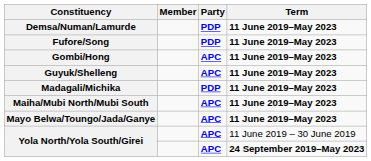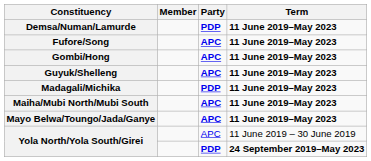(211, 42) PDP -> (211, 42) APC
(211, 133) bold -> (211, 133) normal
(211, 149) APC -> (211, 149) PDP
